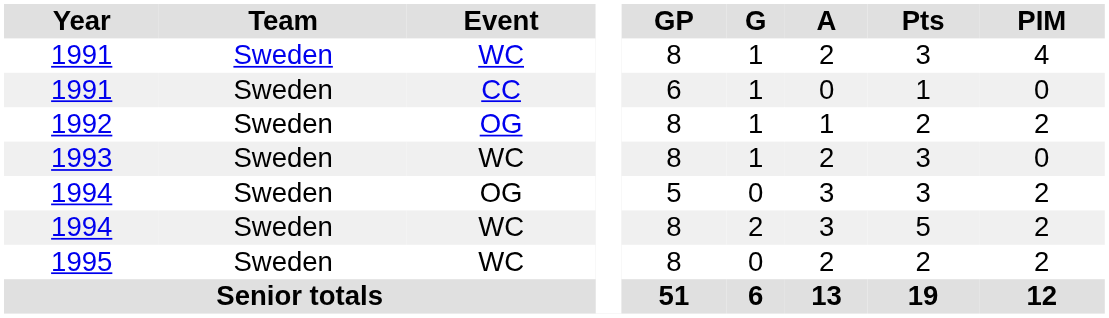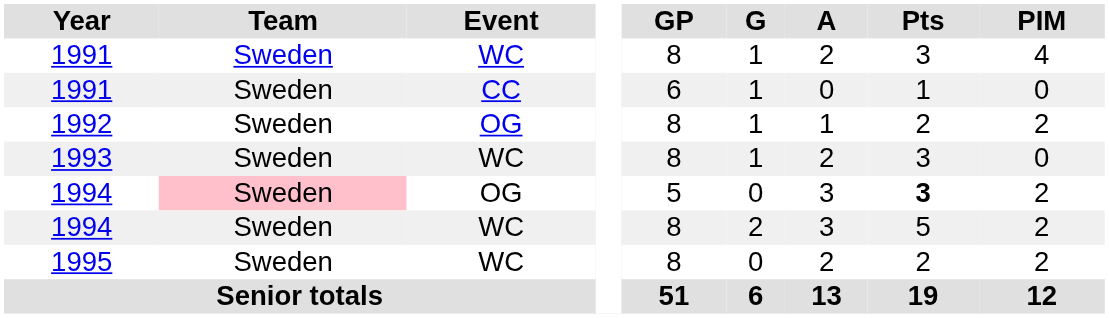(283, 192) no background -> (283, 192) pink background
(923, 192) normal -> (923, 192) bold
